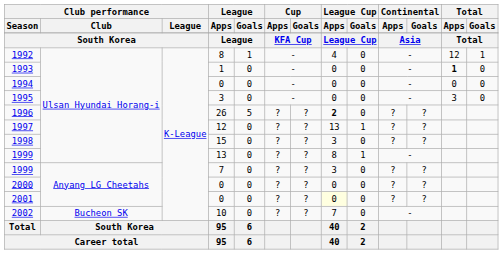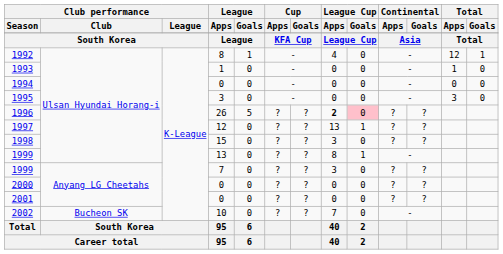(454, 69) bold -> (454, 69) normal
(363, 112) no background -> (363, 112) pink background
(334, 199) lightyellow background -> (334, 199) no background
